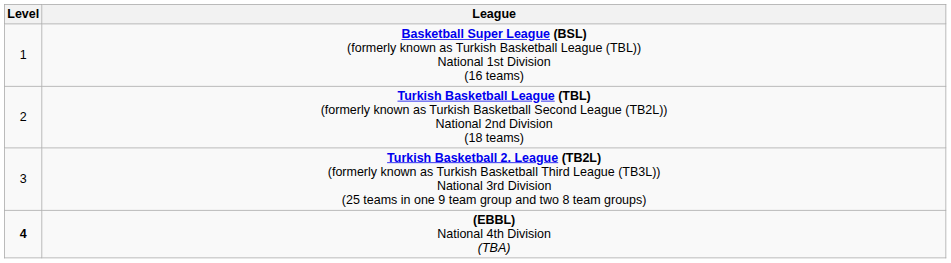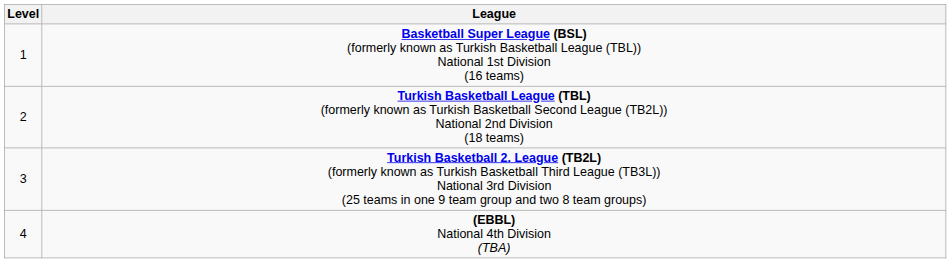(23, 233) bold -> (23, 233) normal
